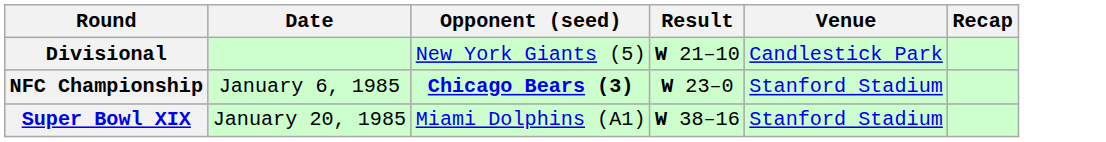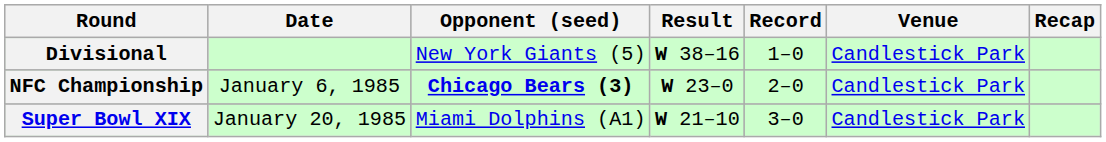+ column: (786, 21)
(697, 54) W 21–10 -> (697, 54) W 38–16
(846, 87) Stanford Stadium -> (928, 87) Candlestick Park
(697, 120) W 38–16 -> (697, 120) W 21–10
(846, 120) Stanford Stadium -> (928, 120) Candlestick Park
